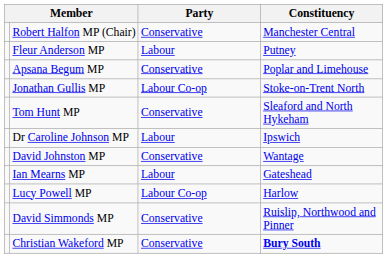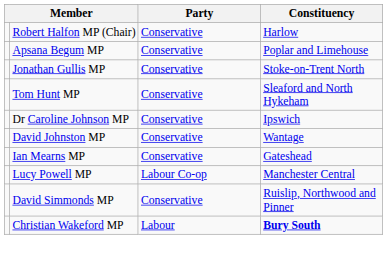(309, 32) Manchester Central -> (281, 32) Harlow
- row: (59, 50)
(174, 87) Labour Co-op -> (172, 69) Conservative
(158, 138) Labour -> (172, 119) Conservative
(158, 175) Labour -> (172, 156) Conservative
(281, 193) Harlow -> (309, 175) Manchester Central
(172, 243) Conservative -> (158, 225) Labour
